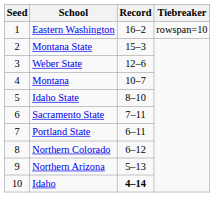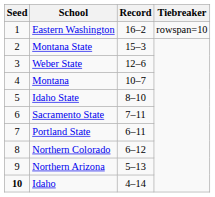(17, 183) normal -> (17, 183) bold
(136, 183) bold -> (136, 183) normal
